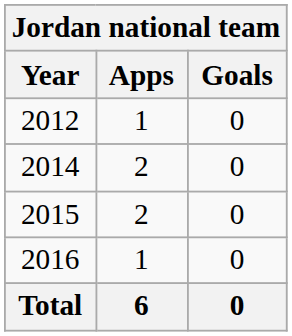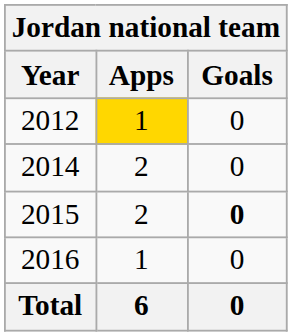(141, 120) no background -> (141, 120) gold background
(237, 213) normal -> (237, 213) bold
